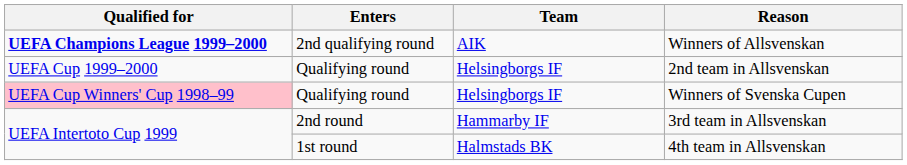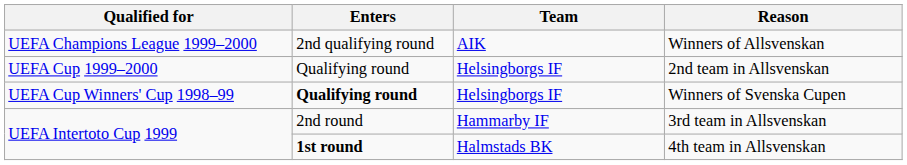(138, 43) bold -> (133, 43) normal
(121, 95) pink background -> (121, 95) no background
(353, 95) normal -> (357, 95) bold
(327, 146) normal -> (329, 146) bold
